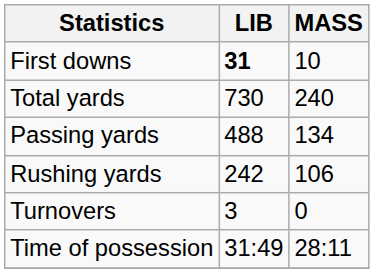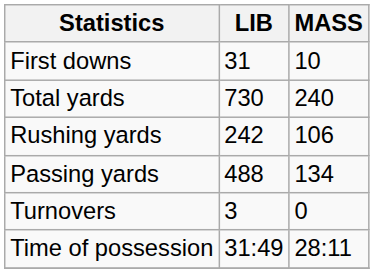(237, 60) bold -> (237, 60) normal
rows swapped: (86, 173) <-> (85, 135)
